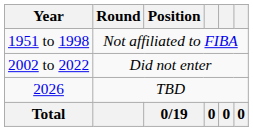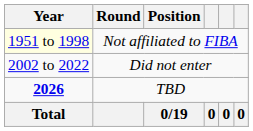(49, 41) no background -> (49, 41) lightyellow background
(49, 89) normal -> (49, 89) bold
